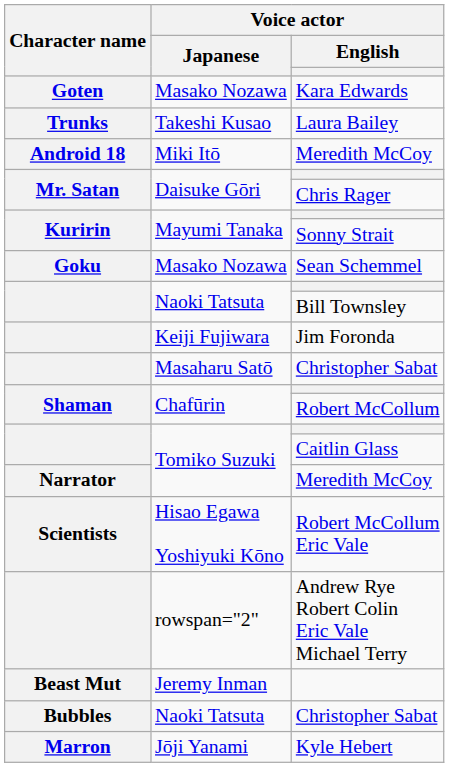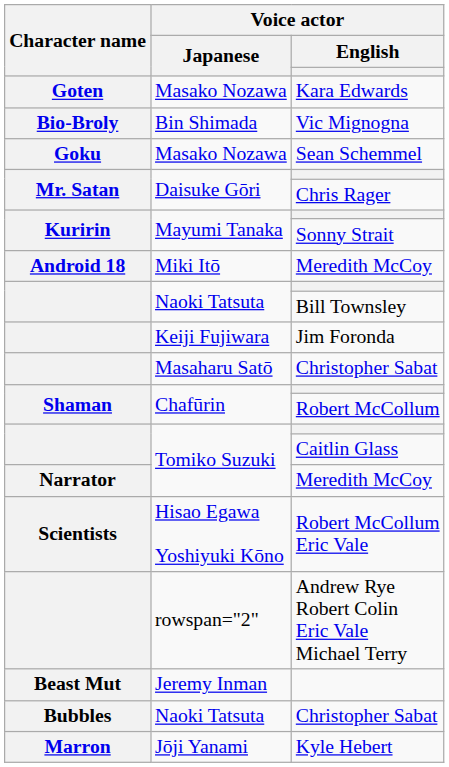- row: (213, 122)
+ row: (206, 122)
rows swapped: (221, 265) <-> (188, 154)
